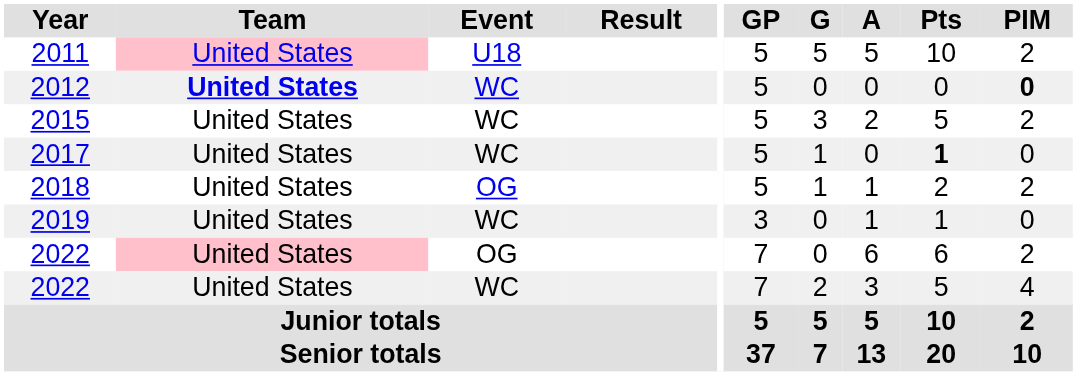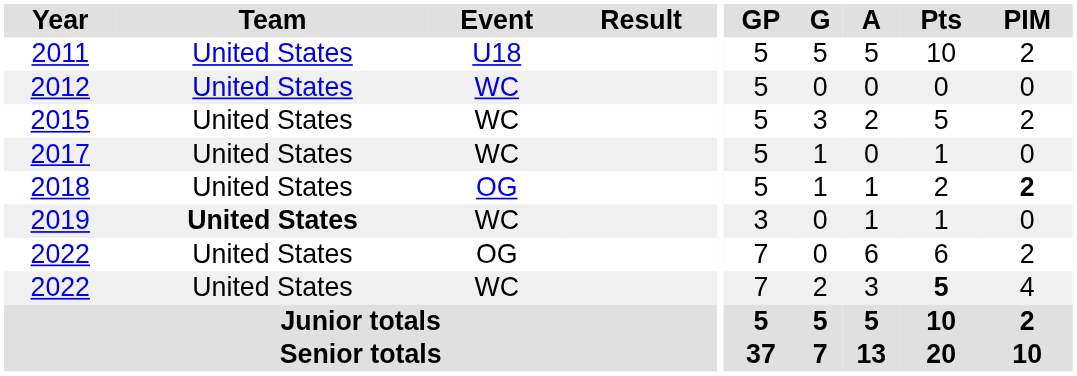(273, 53) pink background -> (273, 53) no background
(273, 87) bold -> (273, 87) normal
(1027, 87) bold -> (1027, 87) normal
(941, 153) bold -> (941, 153) normal
(1027, 187) normal -> (1027, 187) bold
(273, 220) normal -> (273, 220) bold
(273, 254) pink background -> (273, 254) no background
(941, 287) normal -> (941, 287) bold
